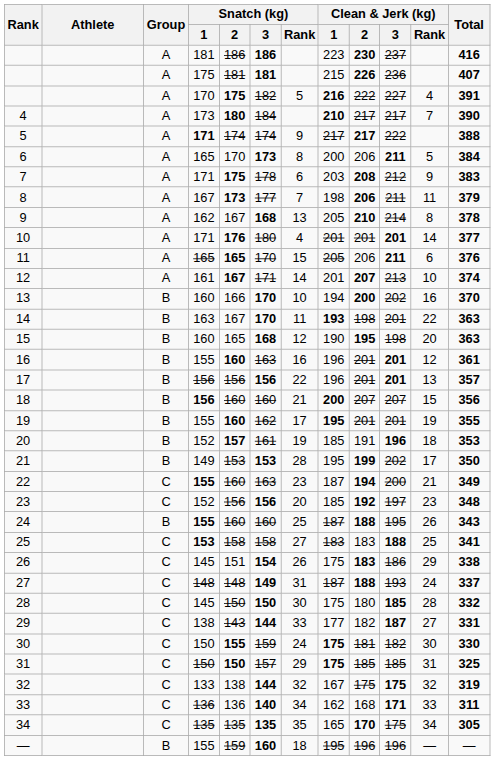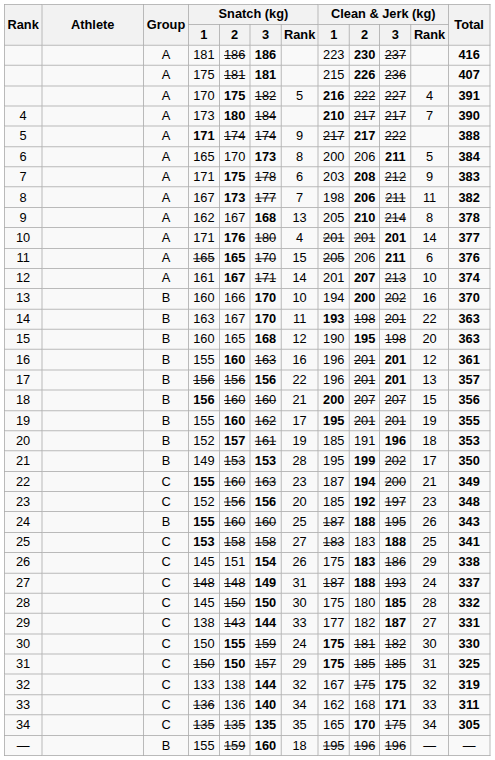(469, 197) 379 -> (469, 197) 382
